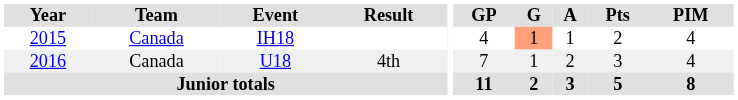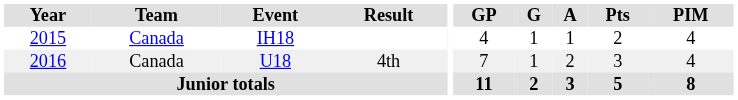(534, 38) lightsalmon background -> (534, 38) no background
